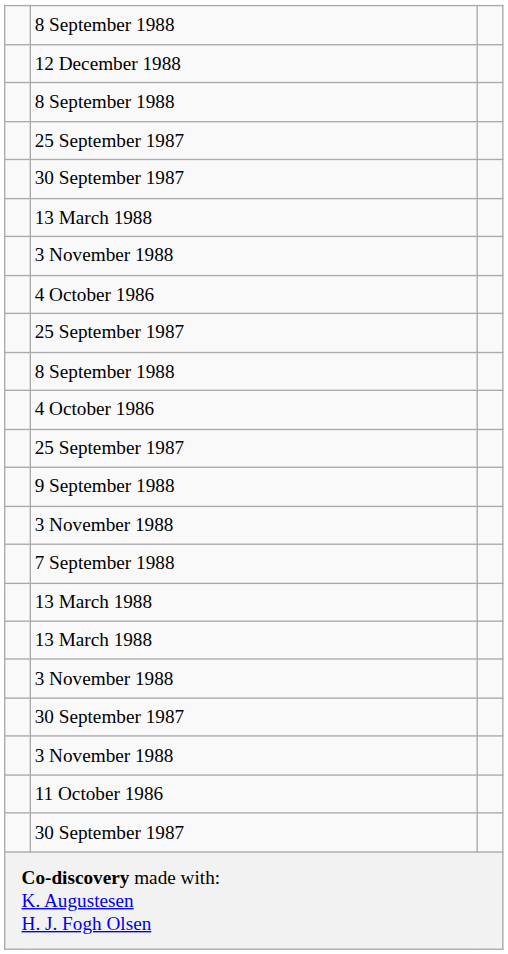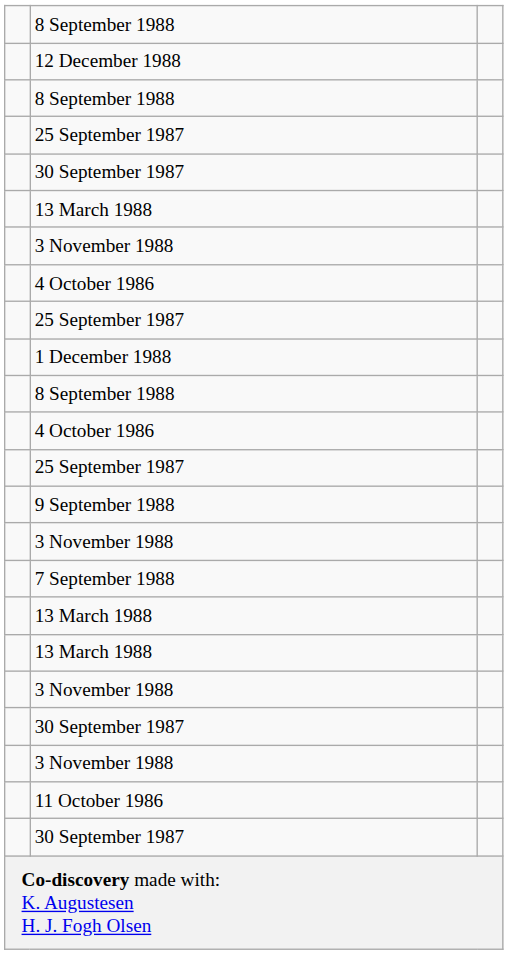+ row: (17, 357)
